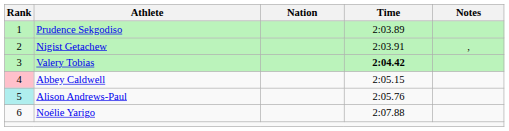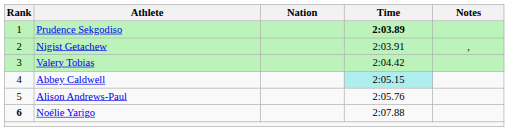(388, 29) normal -> (388, 29) bold
(388, 63) bold -> (388, 63) normal
(19, 79) pink background -> (19, 79) no background
(388, 79) no background -> (388, 79) paleturquoise background
(19, 96) paleturquoise background -> (19, 96) no background
(19, 113) normal -> (19, 113) bold
